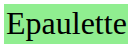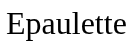(66, 23) lightgreen background -> (66, 23) no background
